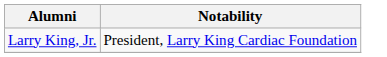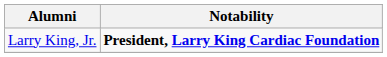(230, 40) normal -> (241, 40) bold
